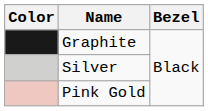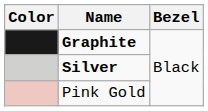(99, 42) normal -> (99, 42) bold
(90, 68) normal -> (90, 68) bold
